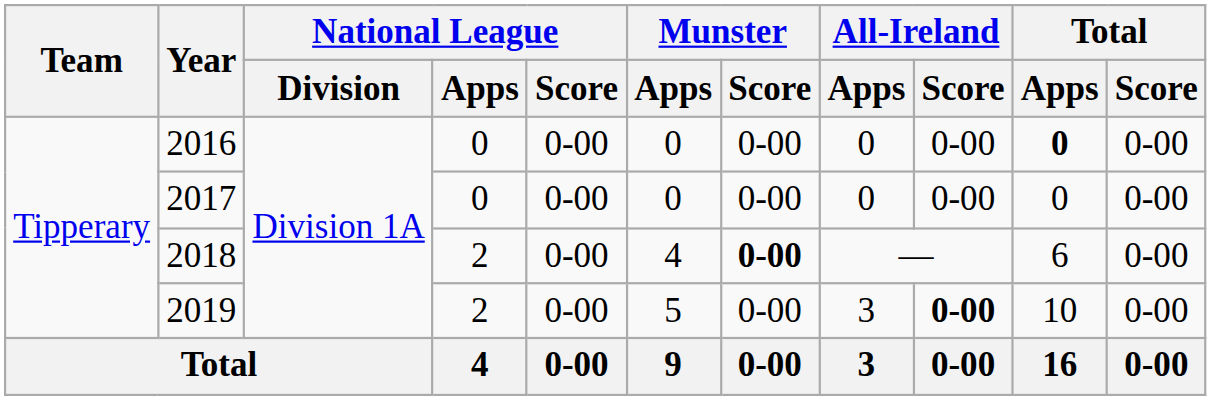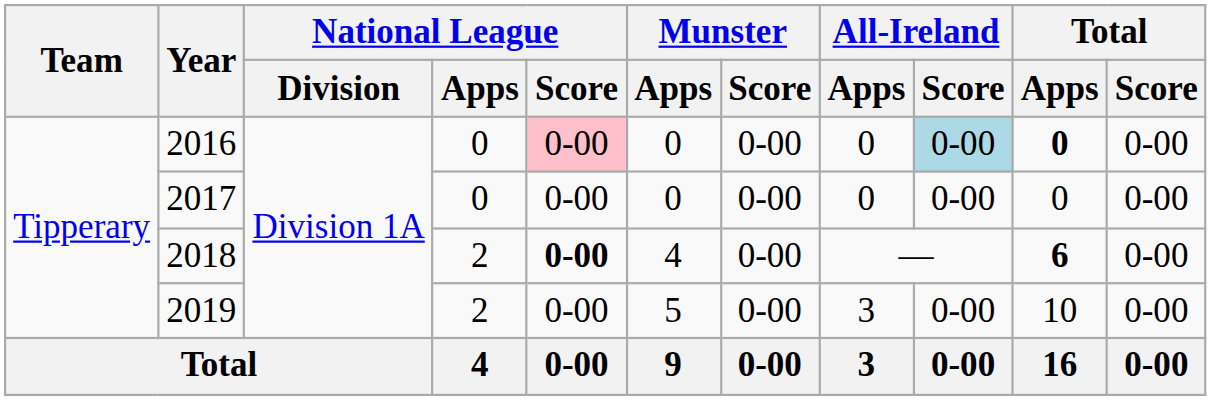(576, 143) no background -> (576, 143) pink background
(963, 143) no background -> (963, 143) lightblue background
(576, 254) normal -> (576, 254) bold
(770, 254) bold -> (770, 254) normal
(1060, 254) normal -> (1060, 254) bold
(963, 310) bold -> (963, 310) normal
